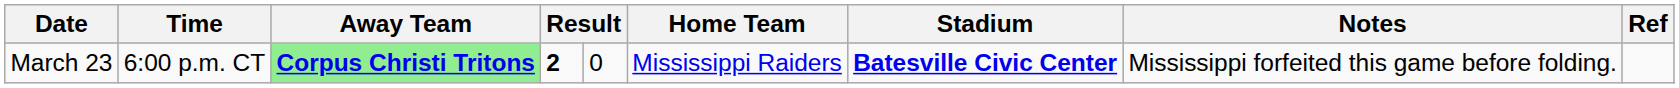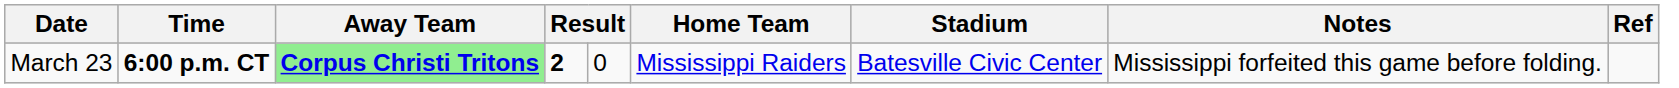(194, 62) normal -> (197, 62) bold
(985, 62) bold -> (980, 62) normal
